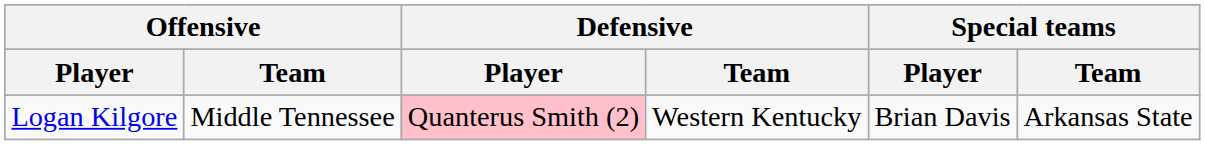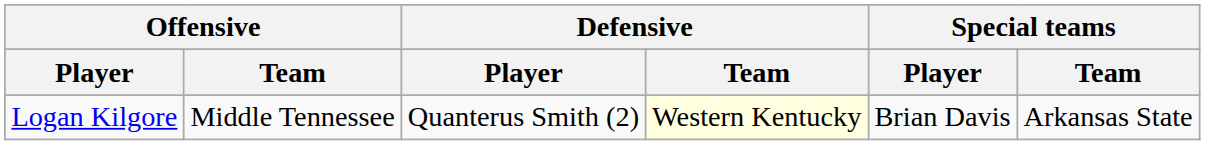(523, 116) pink background -> (523, 116) no background
(757, 116) no background -> (757, 116) lightyellow background
